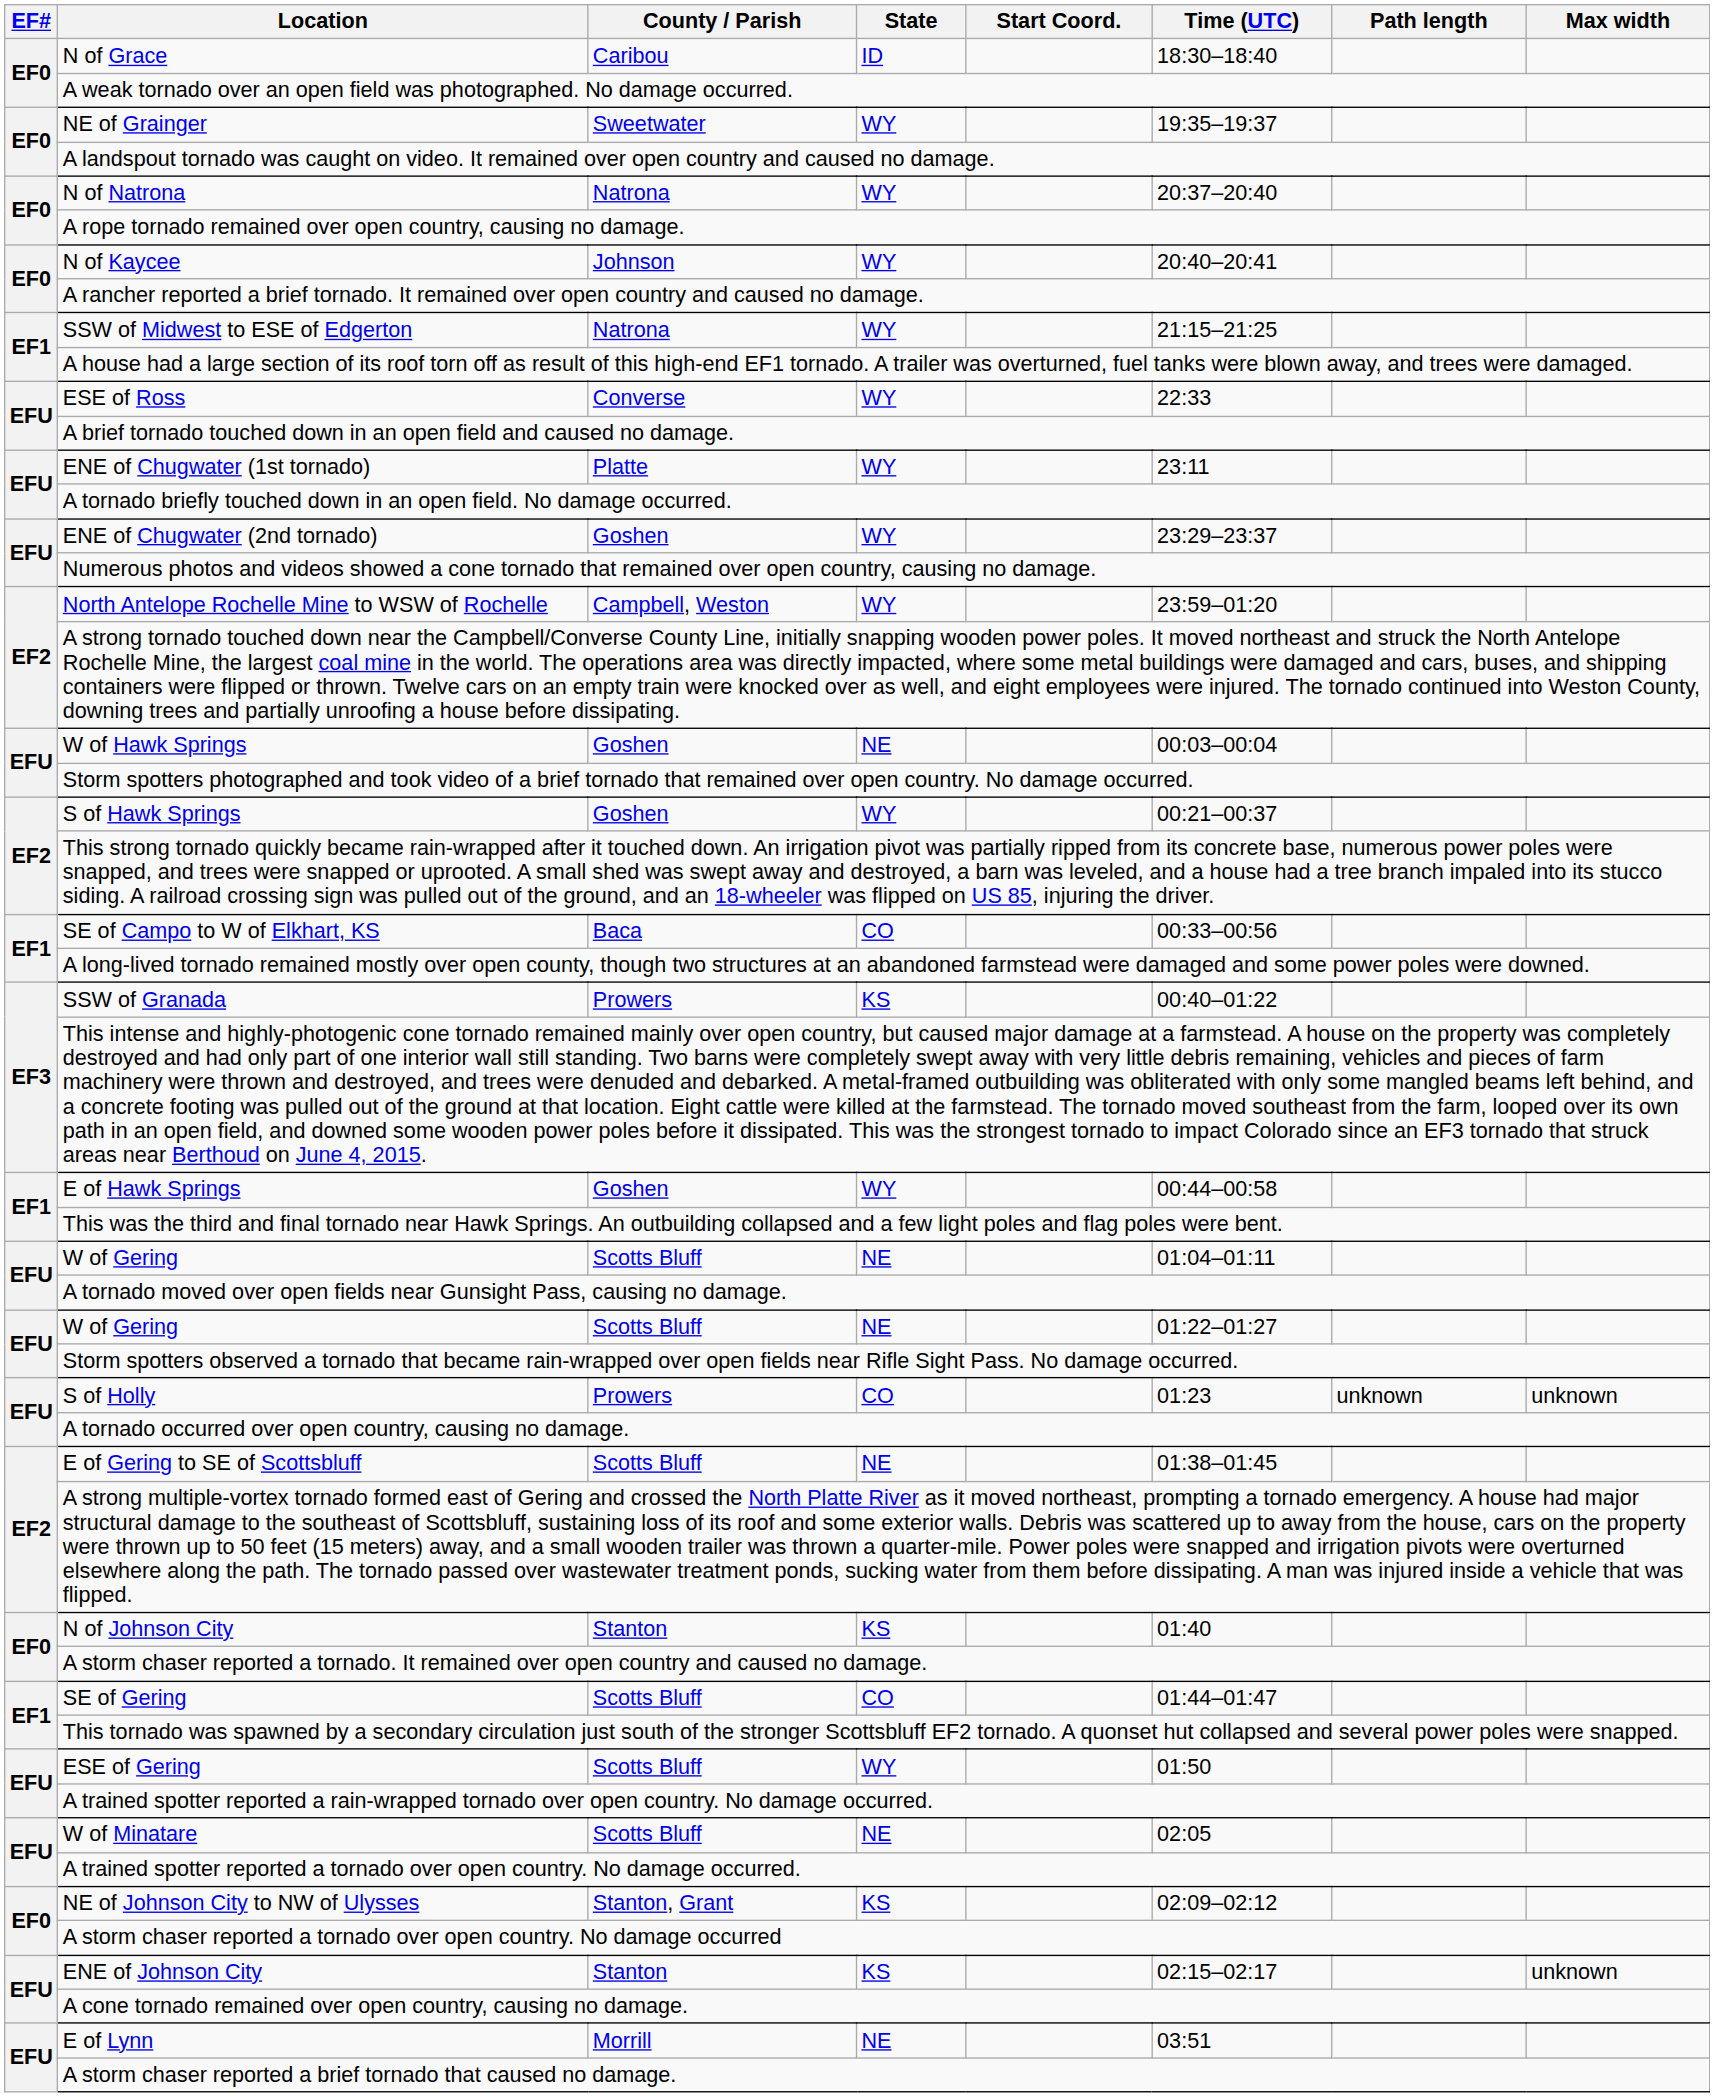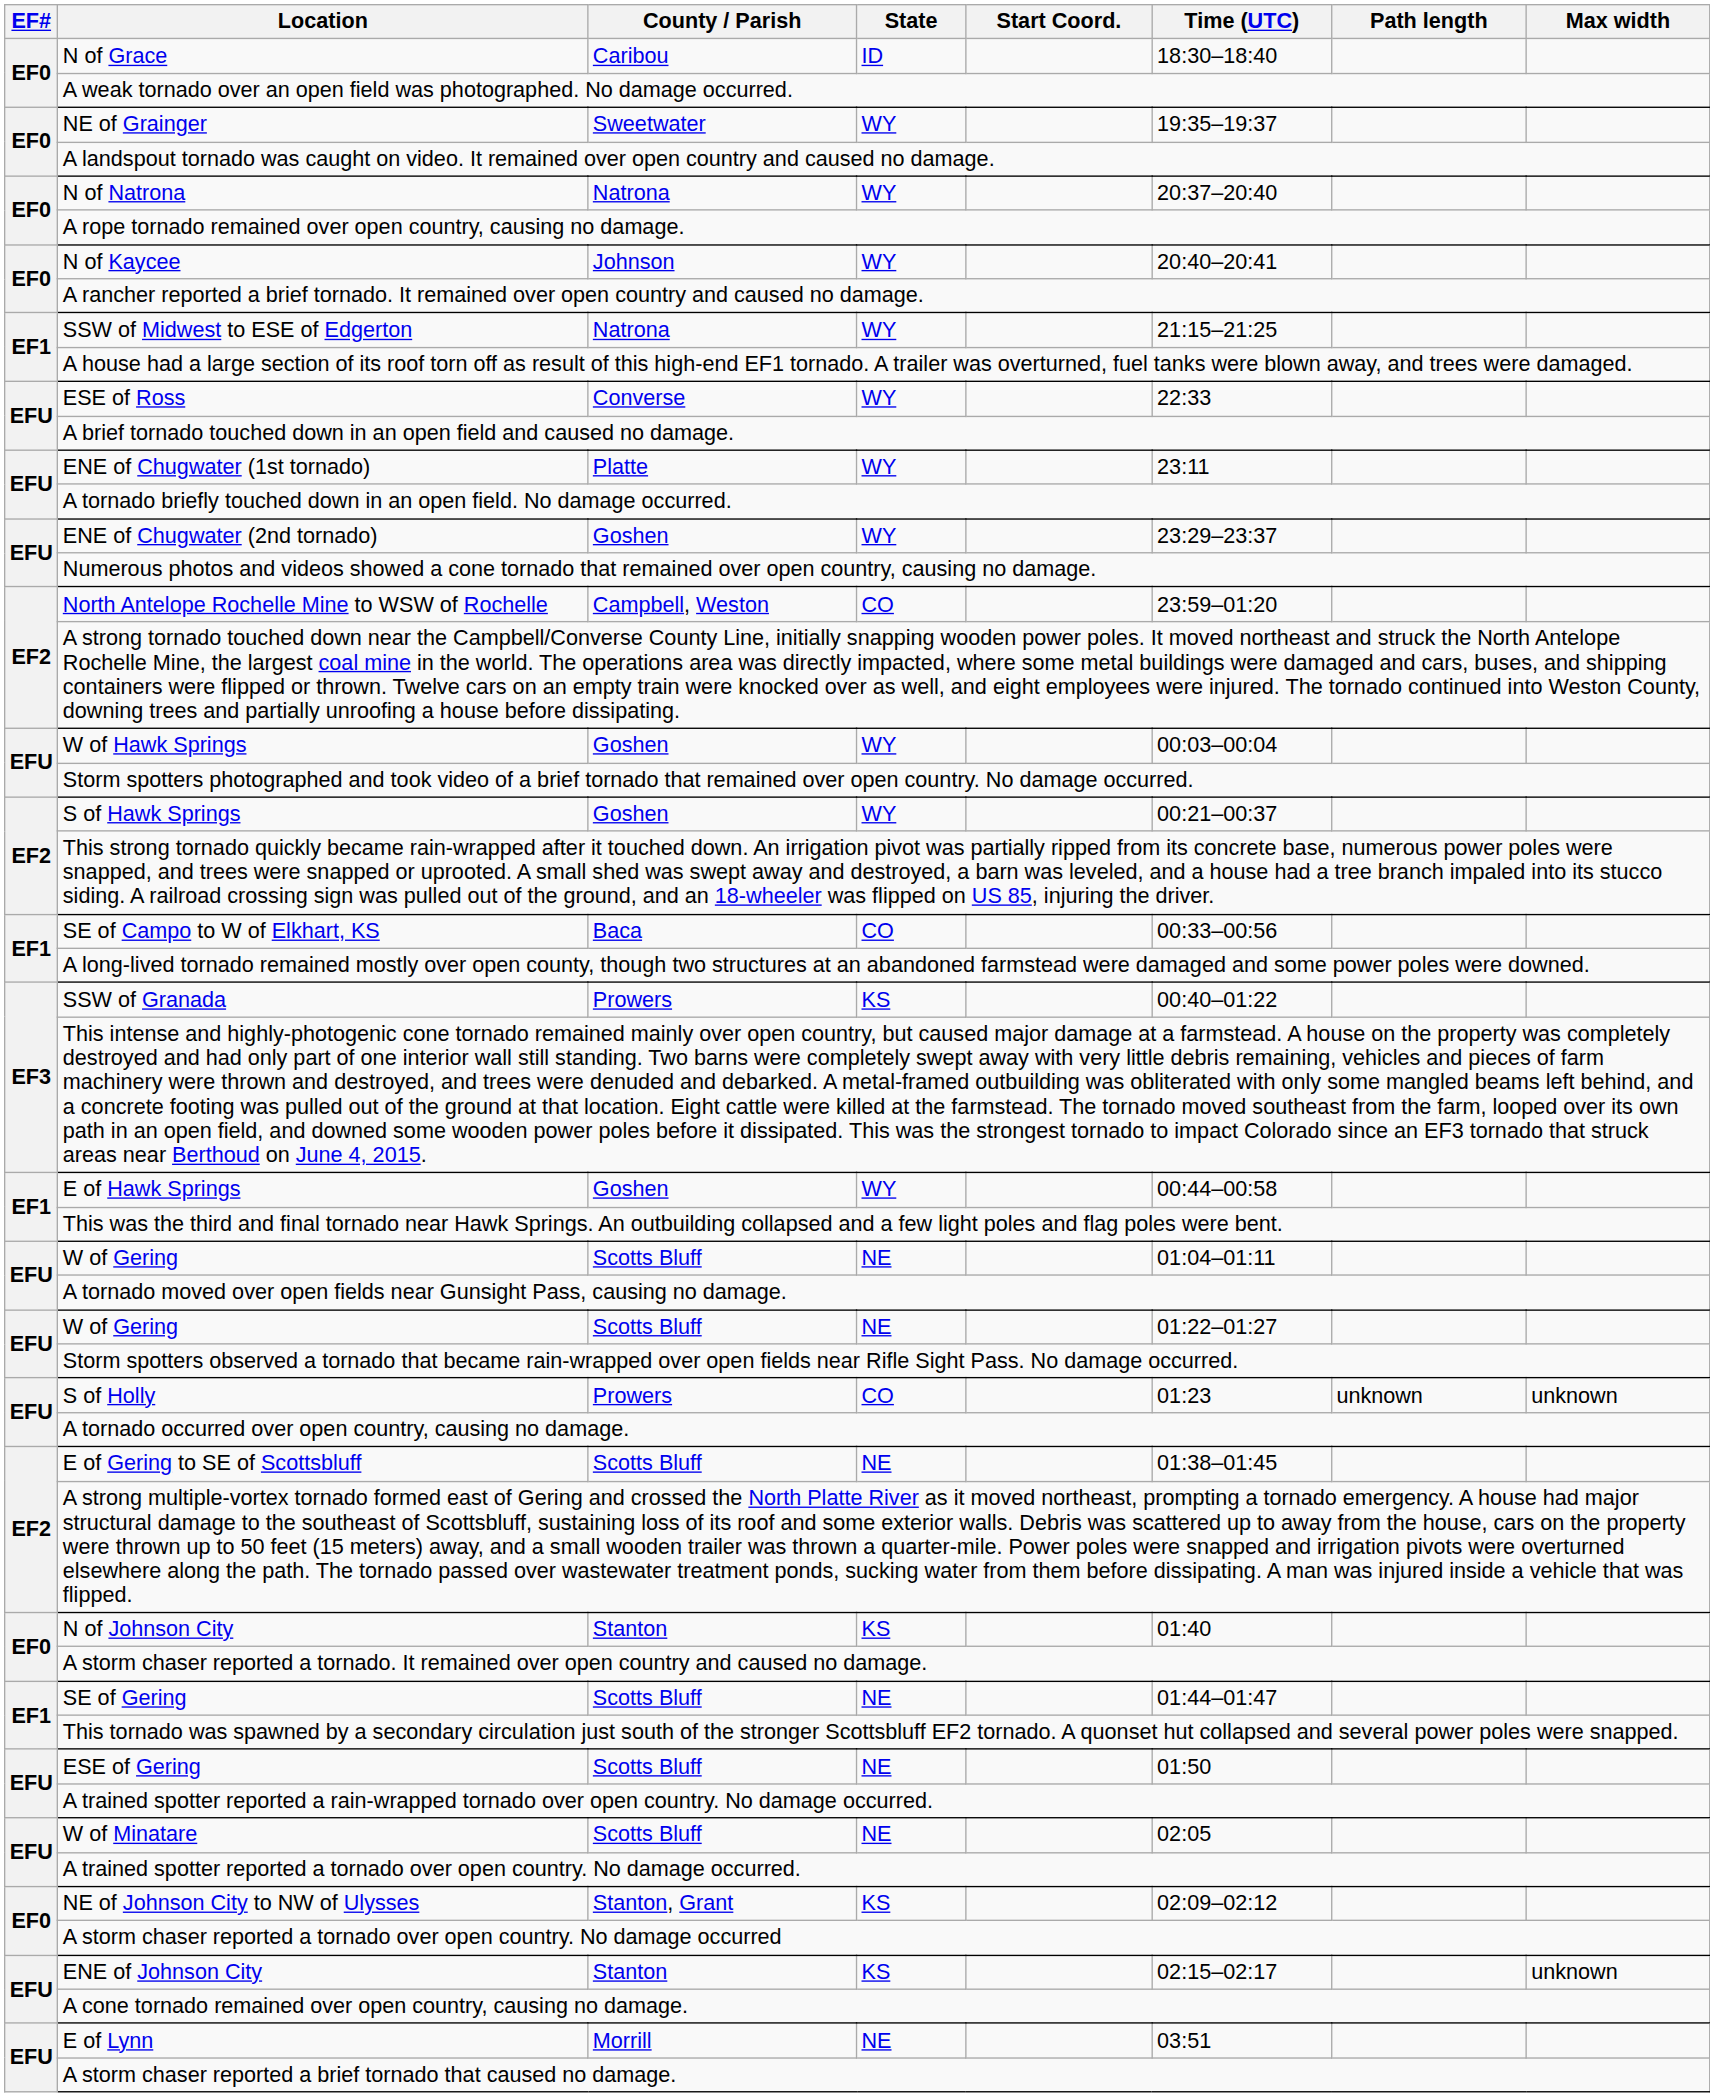(879, 603) WY -> (878, 603) CO
(877, 745) NE -> (879, 745) WY
(878, 1697) CO -> (877, 1697) NE
(879, 1766) WY -> (877, 1766) NE
